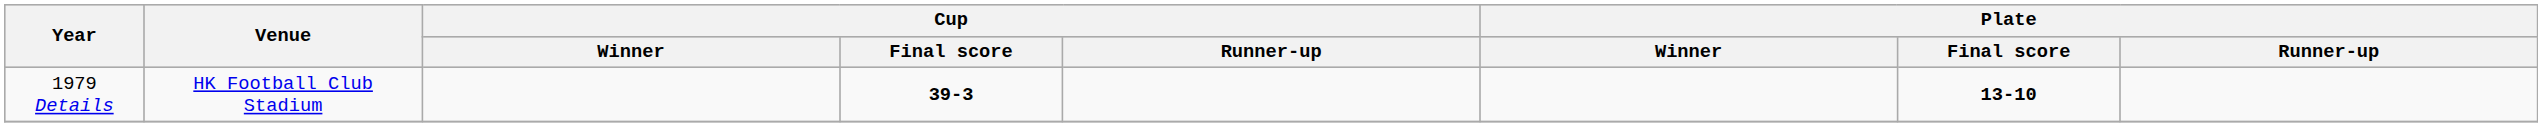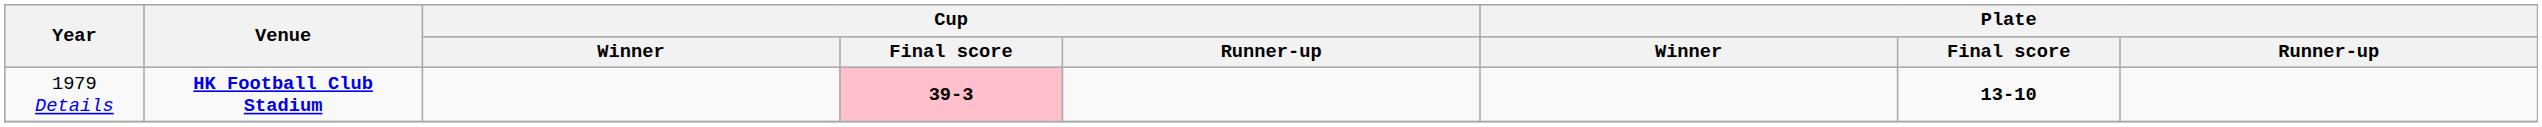(283, 94) normal -> (283, 94) bold
(951, 94) no background -> (951, 94) pink background
